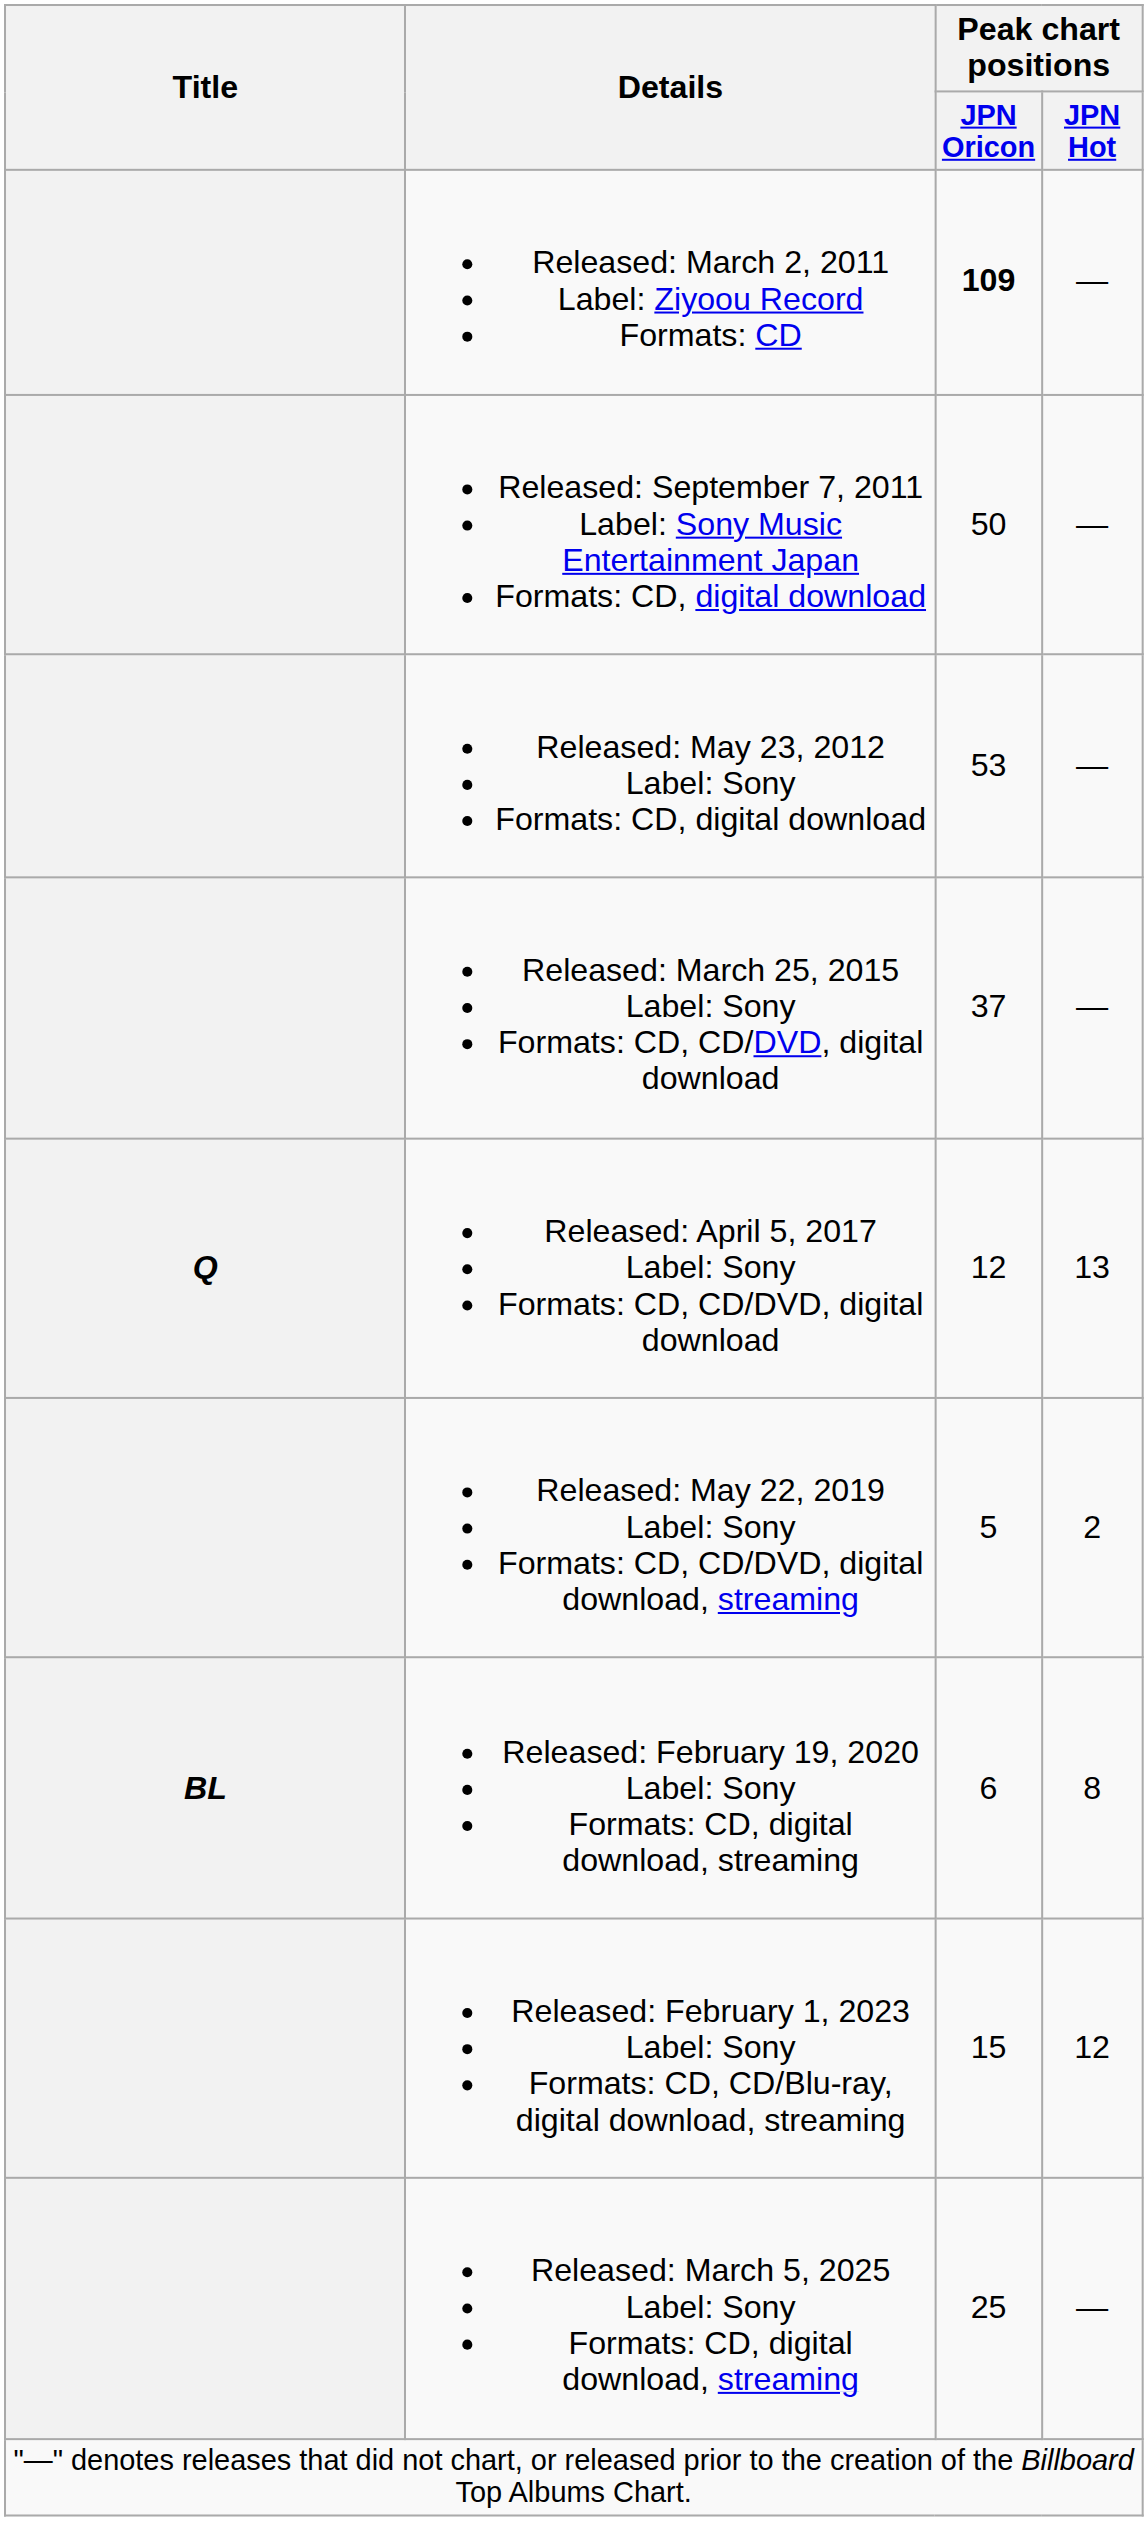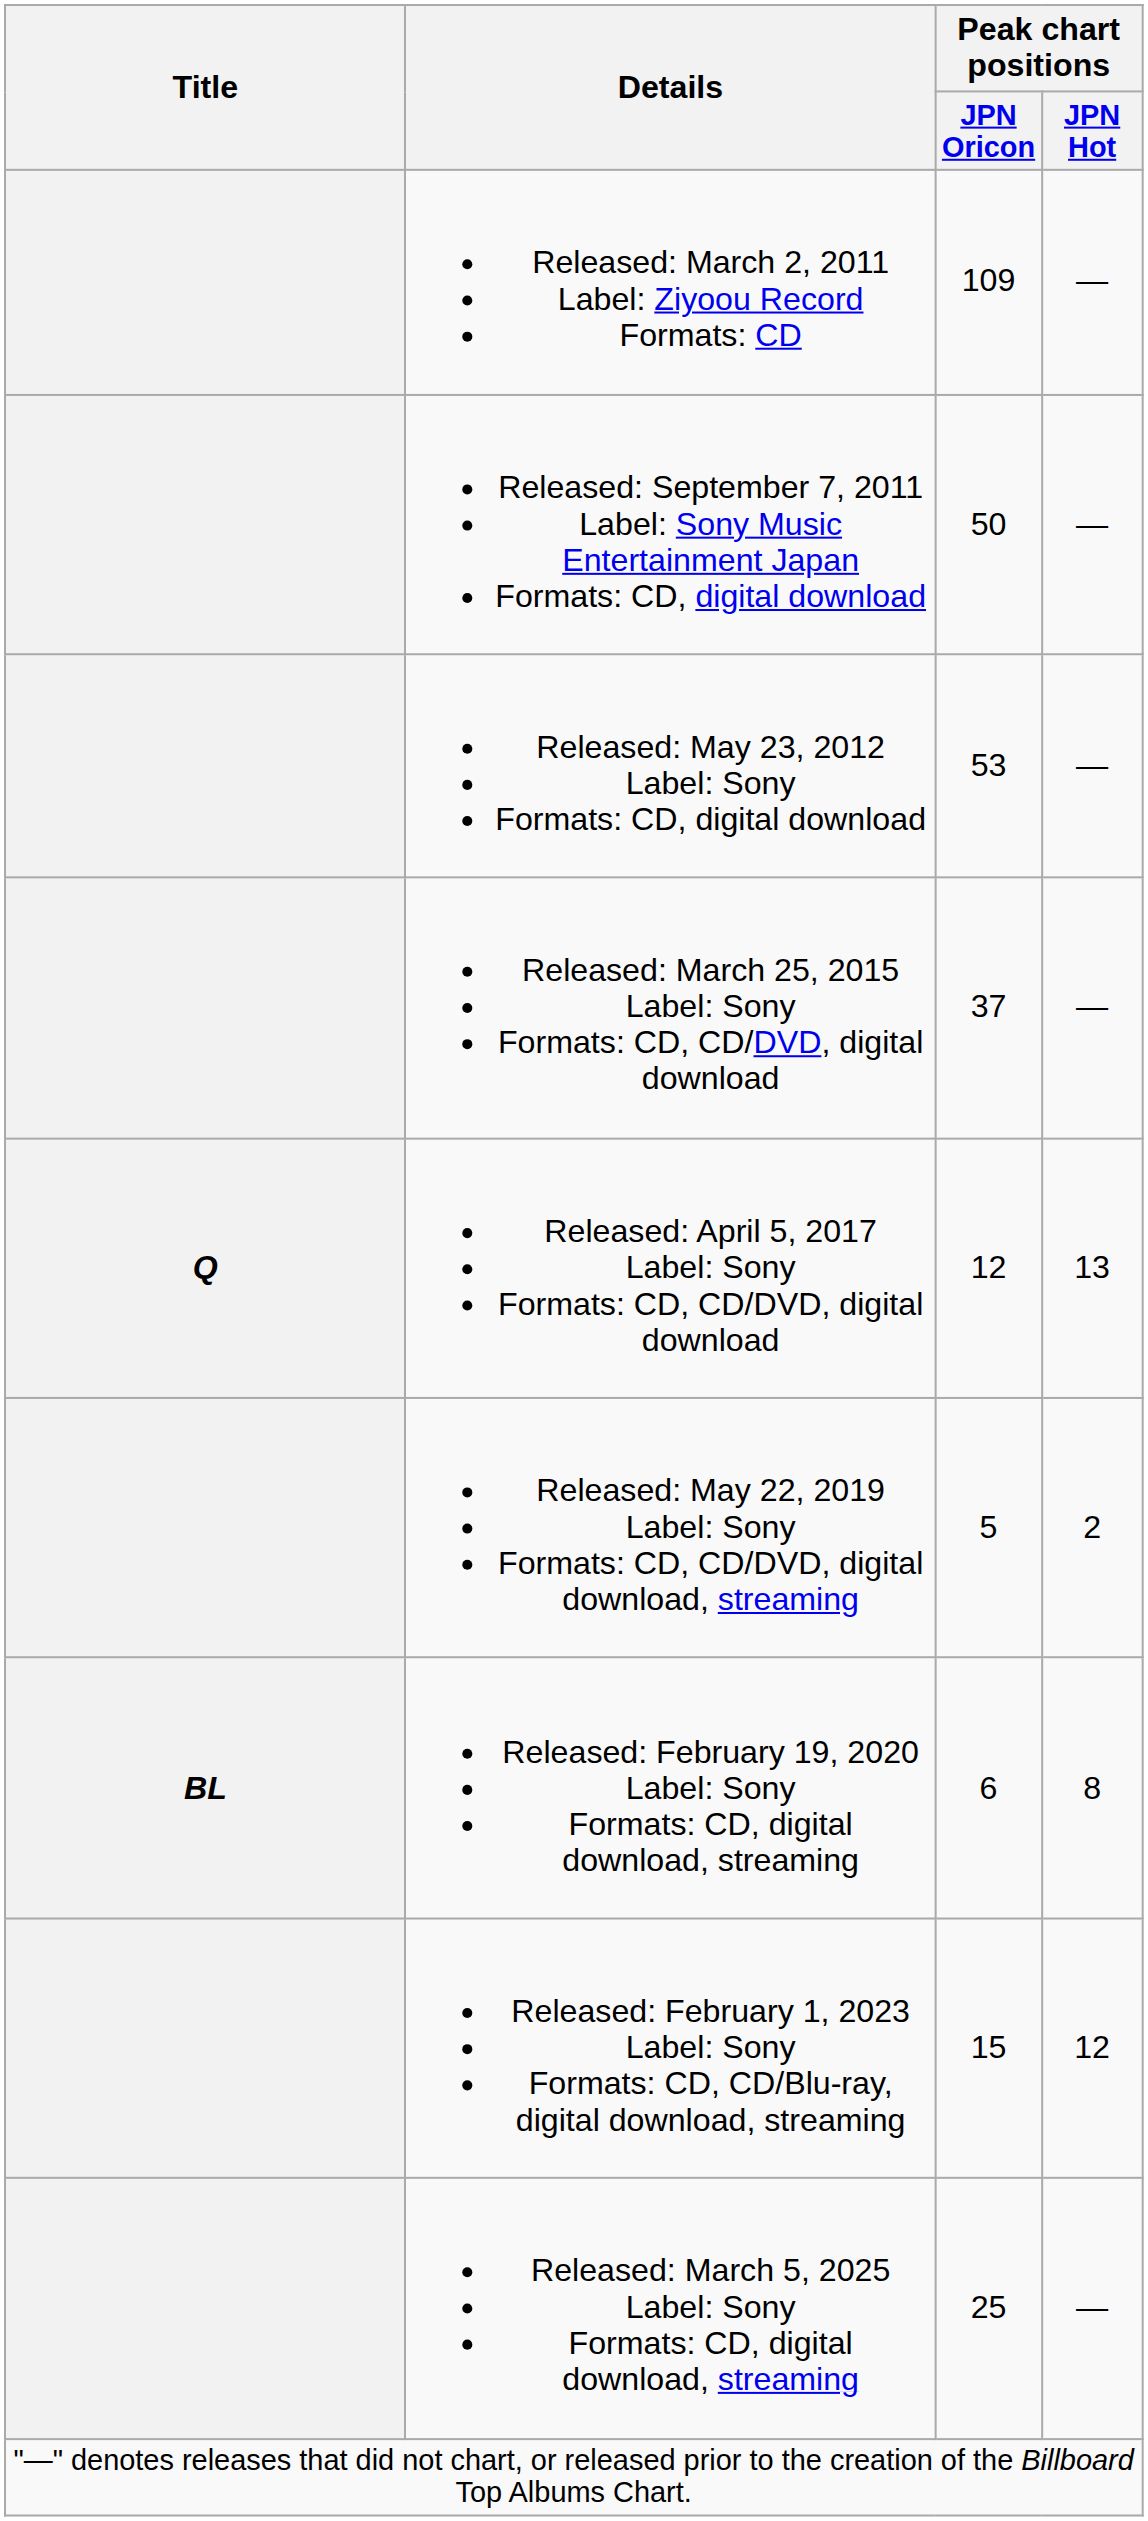(989, 281) bold -> (989, 281) normal
